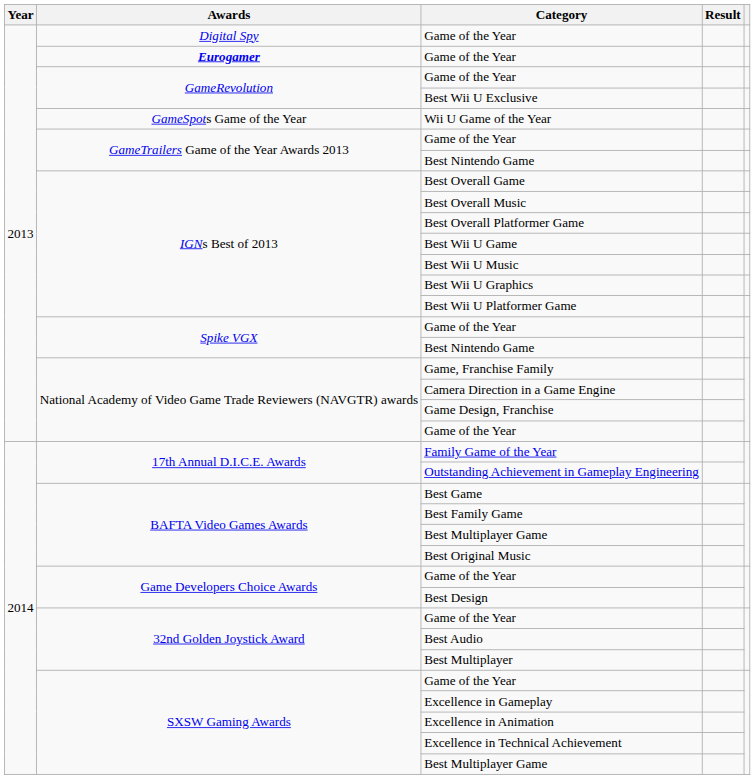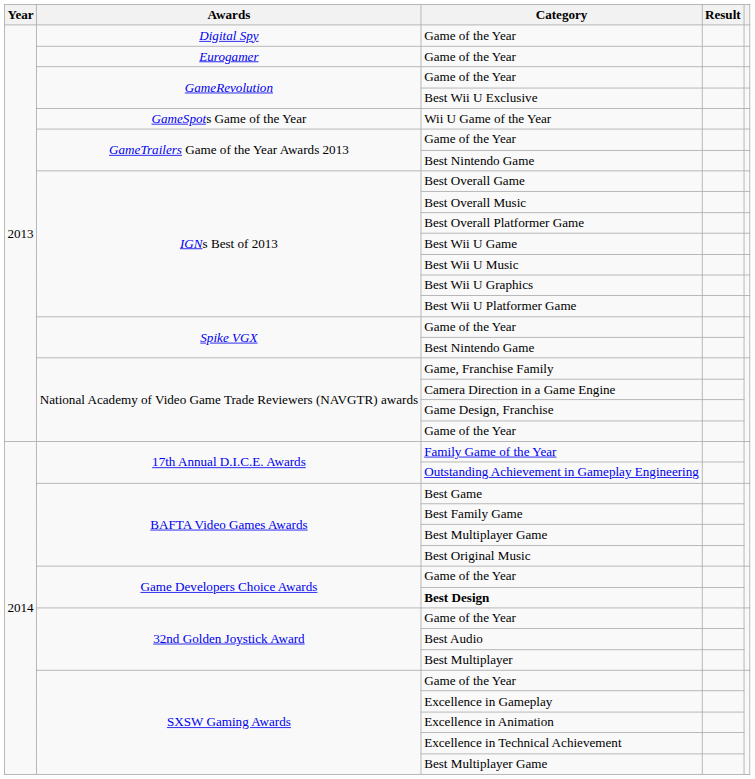(229, 56) bold -> (229, 56) normal
(456, 597) normal -> (457, 597) bold
